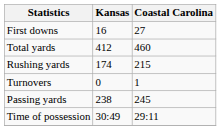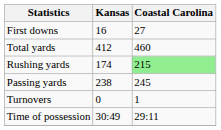(143, 64) no background -> (143, 64) lightgreen background
rows swapped: (37, 99) <-> (29, 82)
